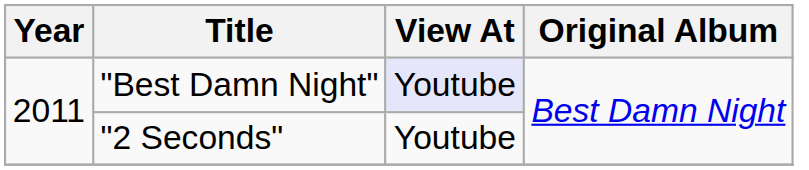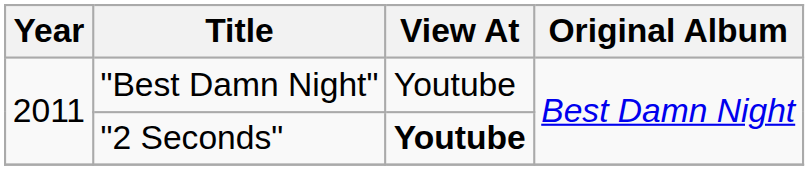(455, 84) lavender background -> (455, 84) no background
(455, 137) normal -> (460, 137) bold
